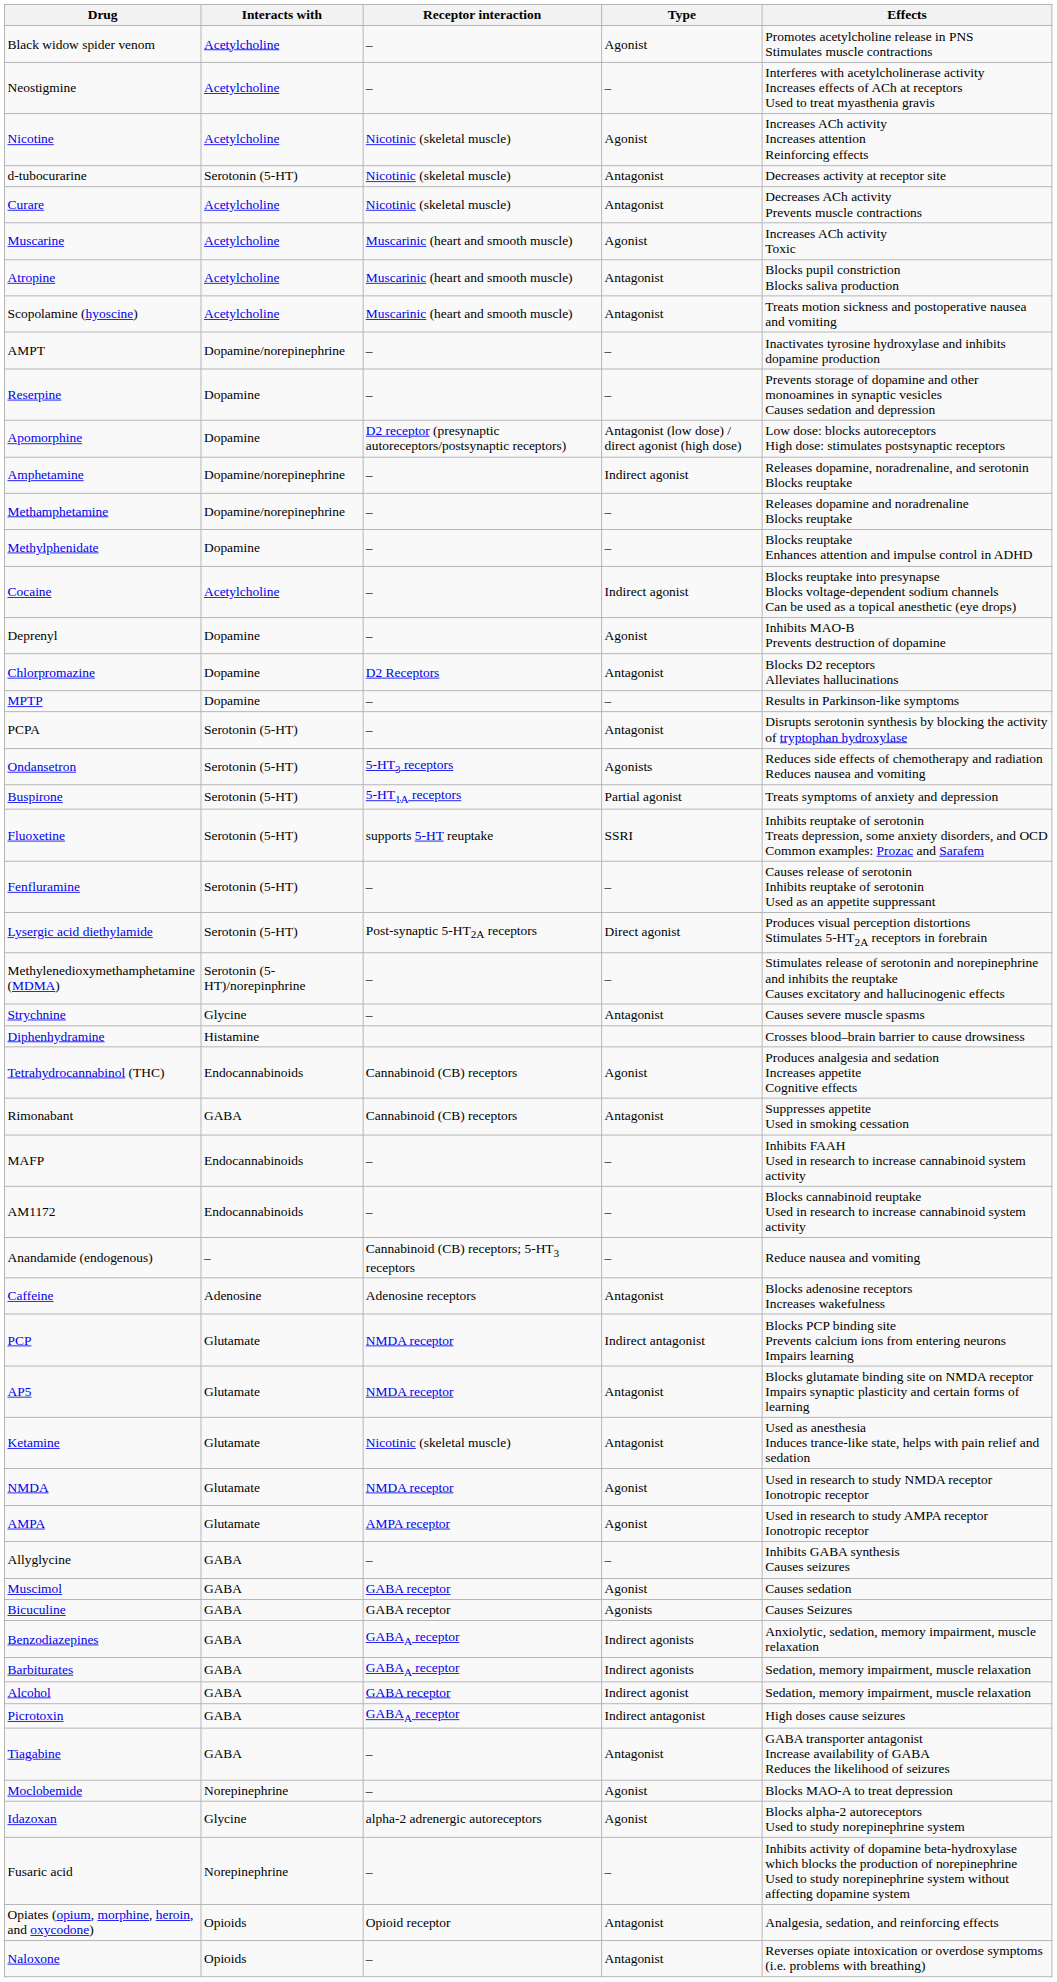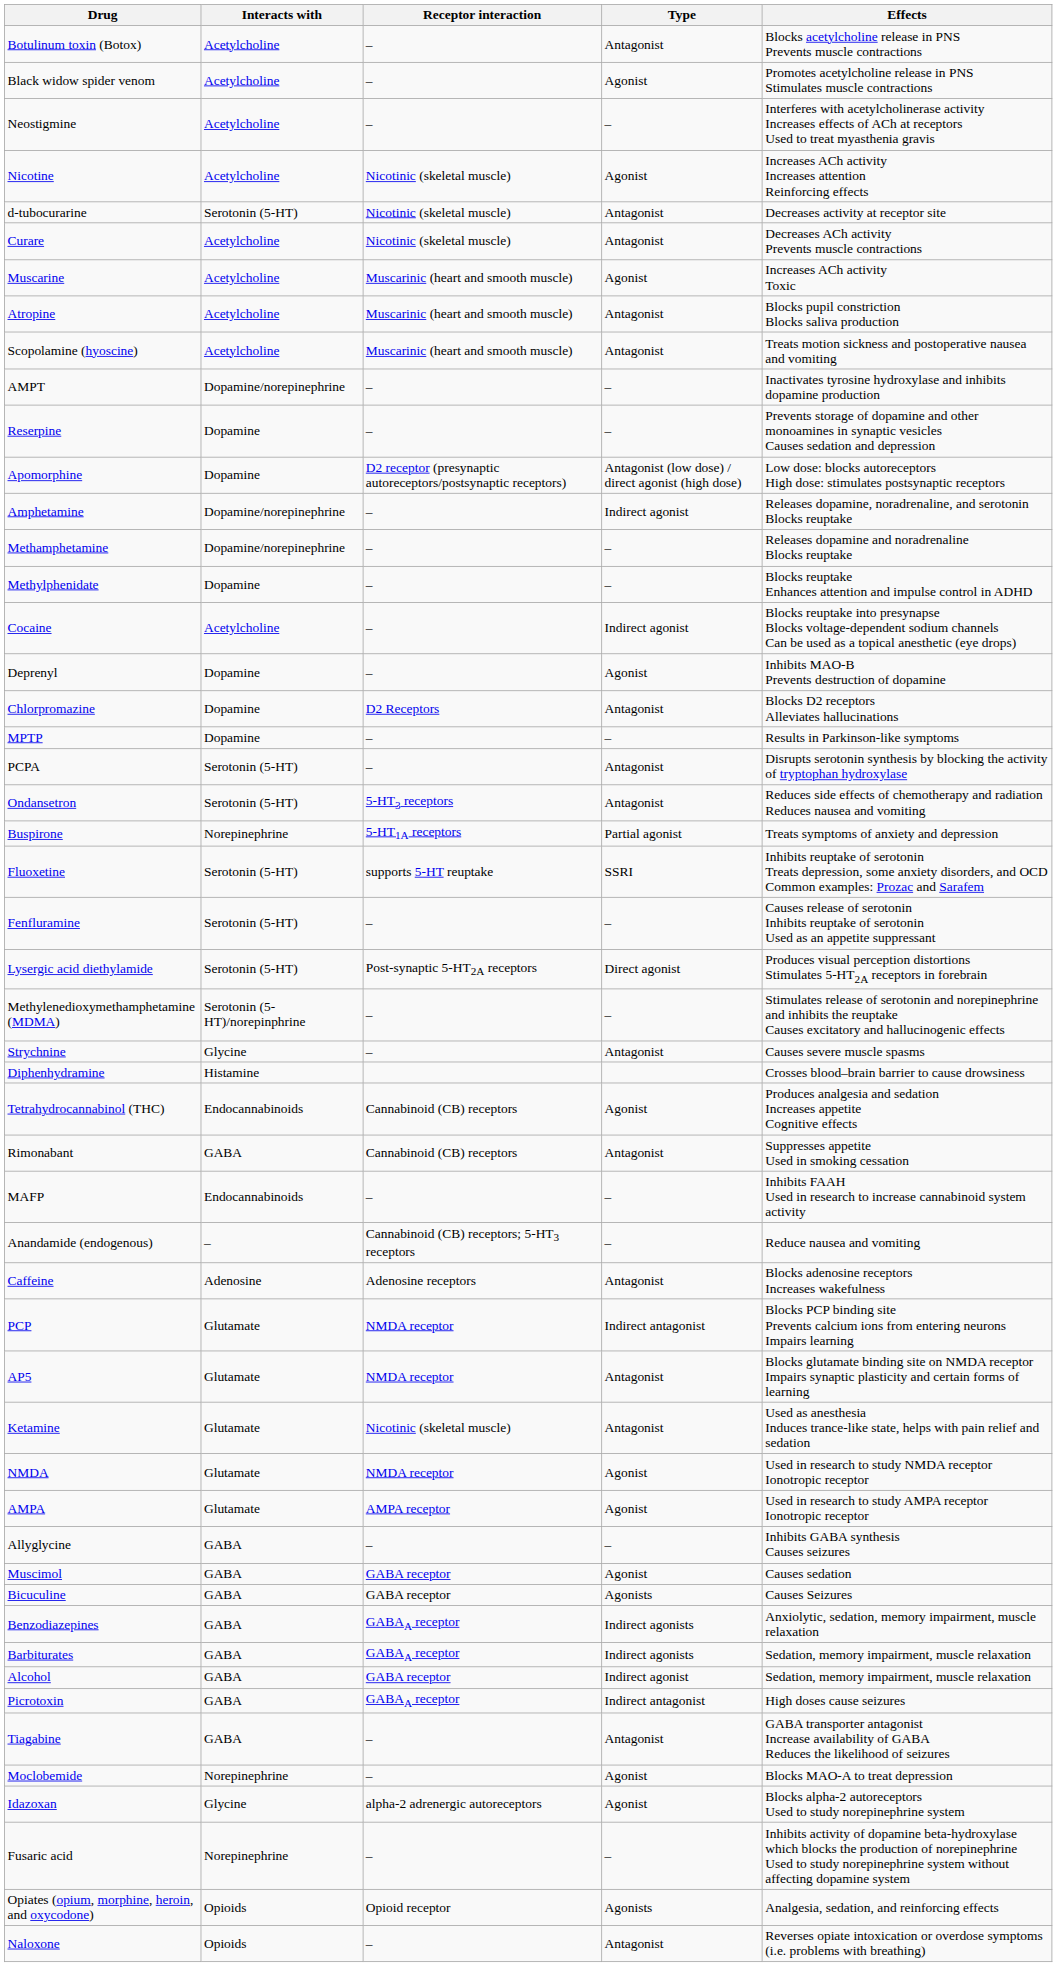+ row: (74, 44)
(628, 766) Agonists -> (634, 802) Antagonist
(251, 797) Serotonin (5-HT) -> (246, 833) Norepinephrine
- row: (32, 1212)
(634, 1922) Antagonist -> (628, 1907) Agonists
